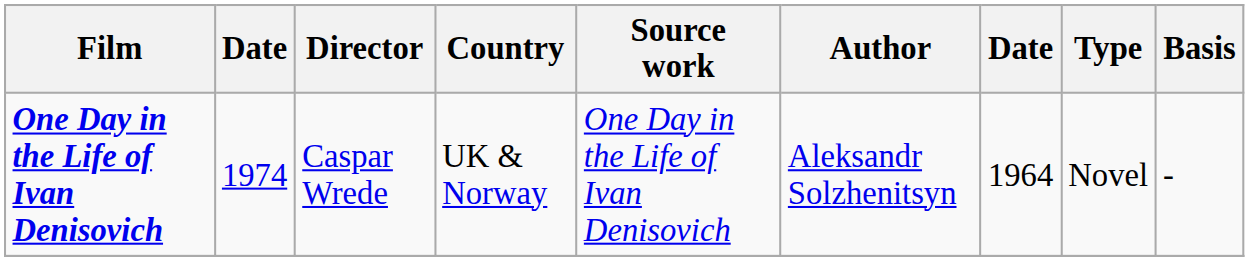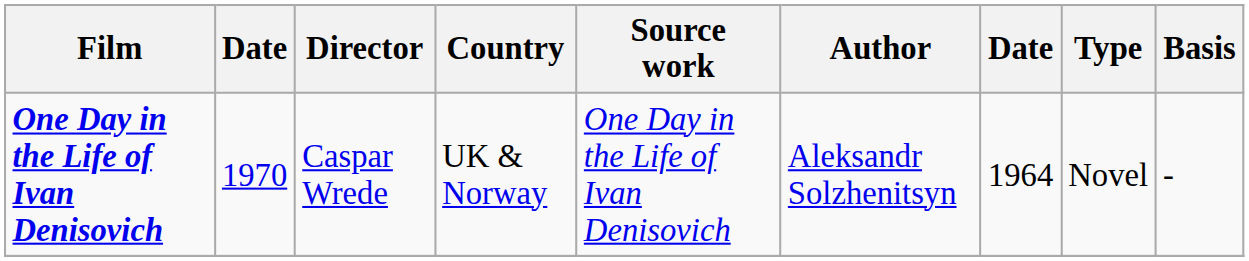(255, 173) 1974 -> (255, 173) 1970
